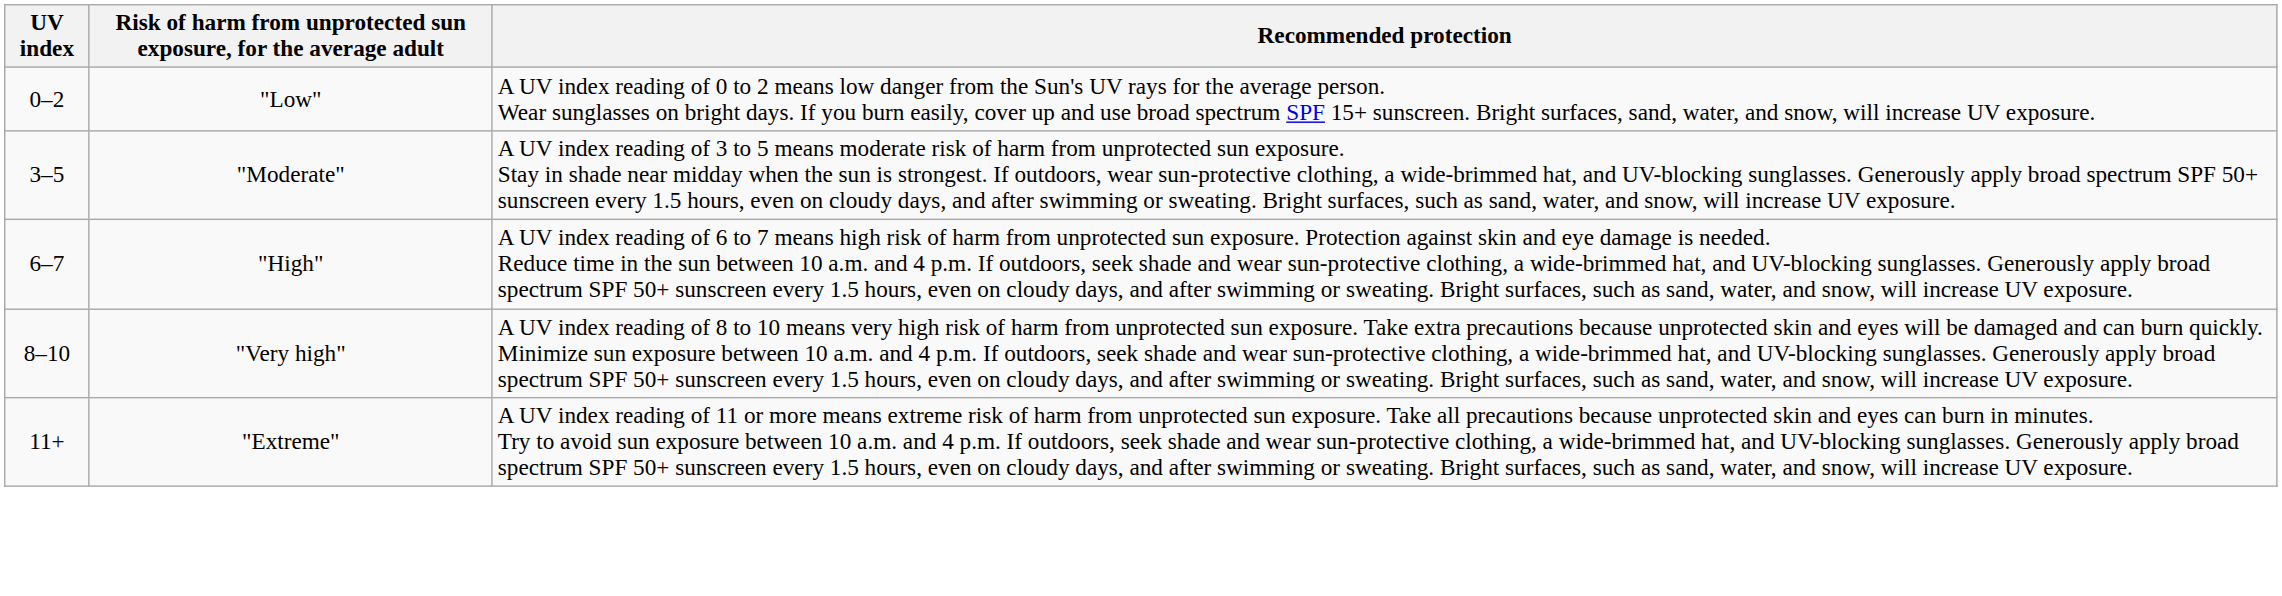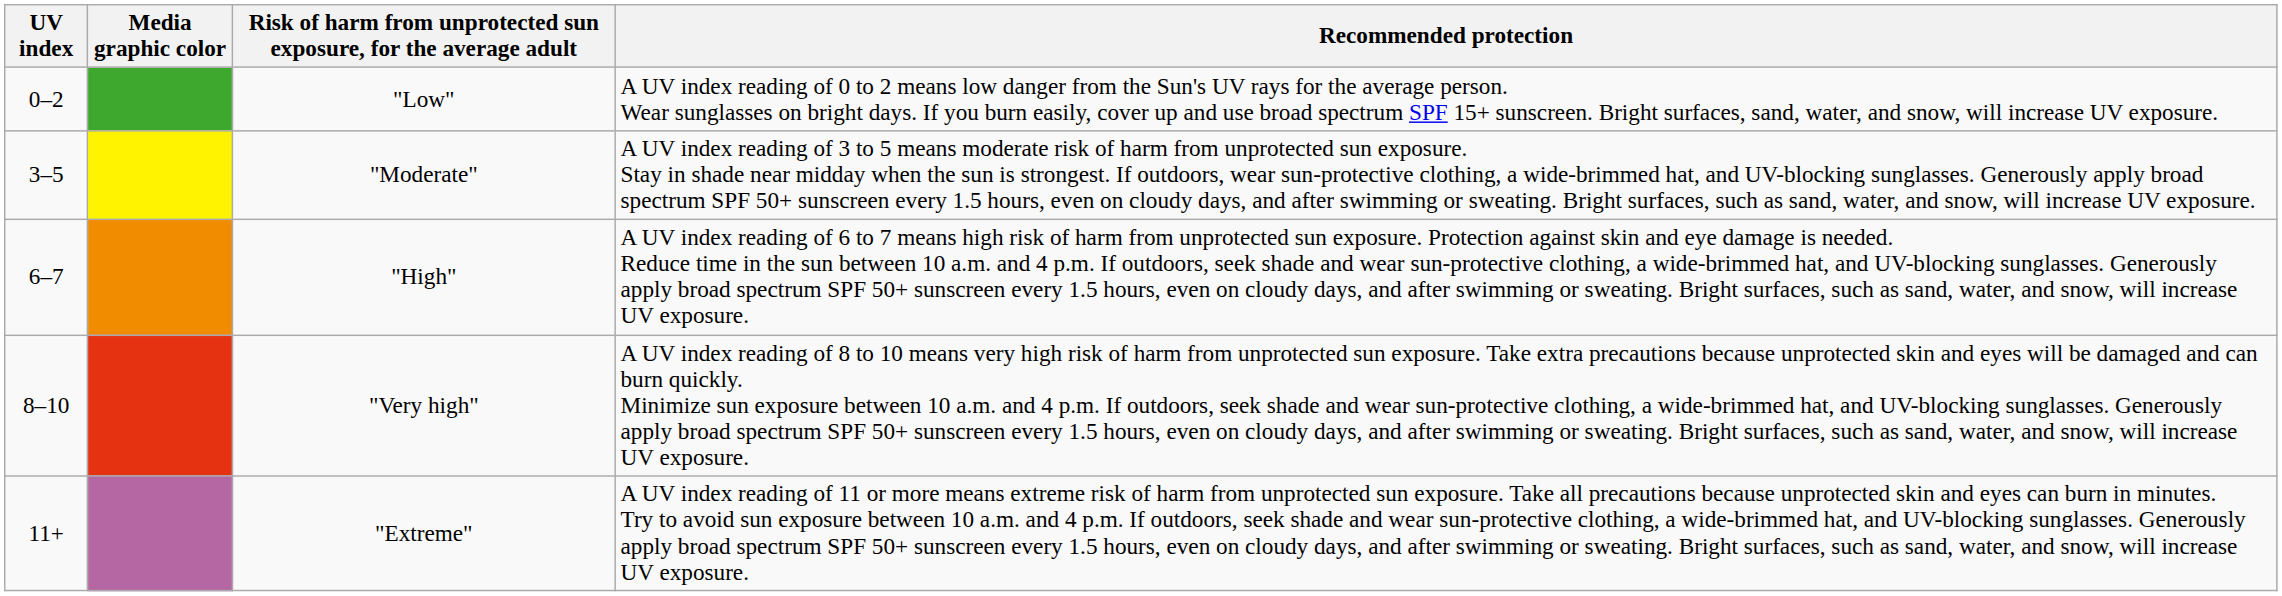+ column: (160, 35)
